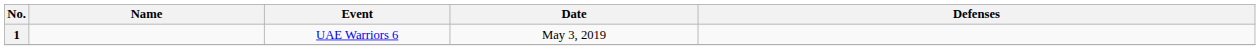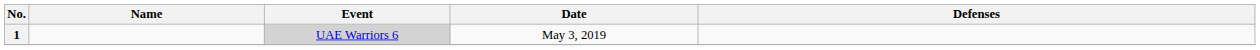(357, 34) no background -> (357, 34) lightgrey background
